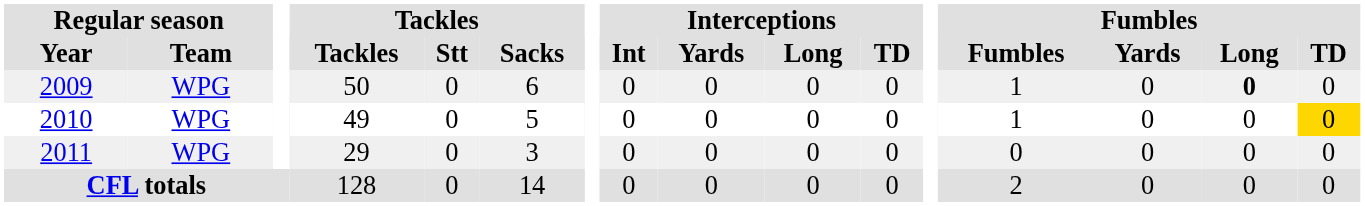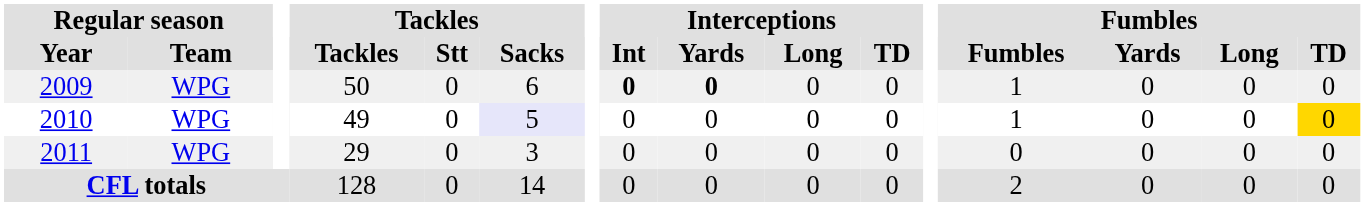(629, 86) normal -> (629, 86) bold
(711, 86) normal -> (711, 86) bold
(1249, 86) bold -> (1249, 86) normal
(532, 119) no background -> (532, 119) lavender background
